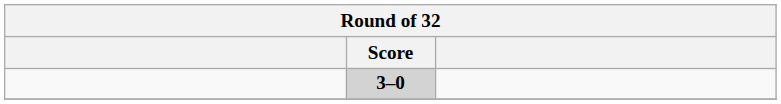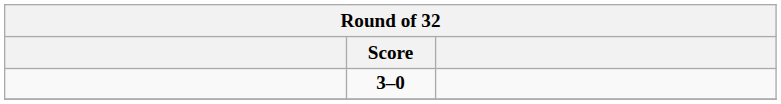(391, 83) lightgrey background -> (391, 83) no background
